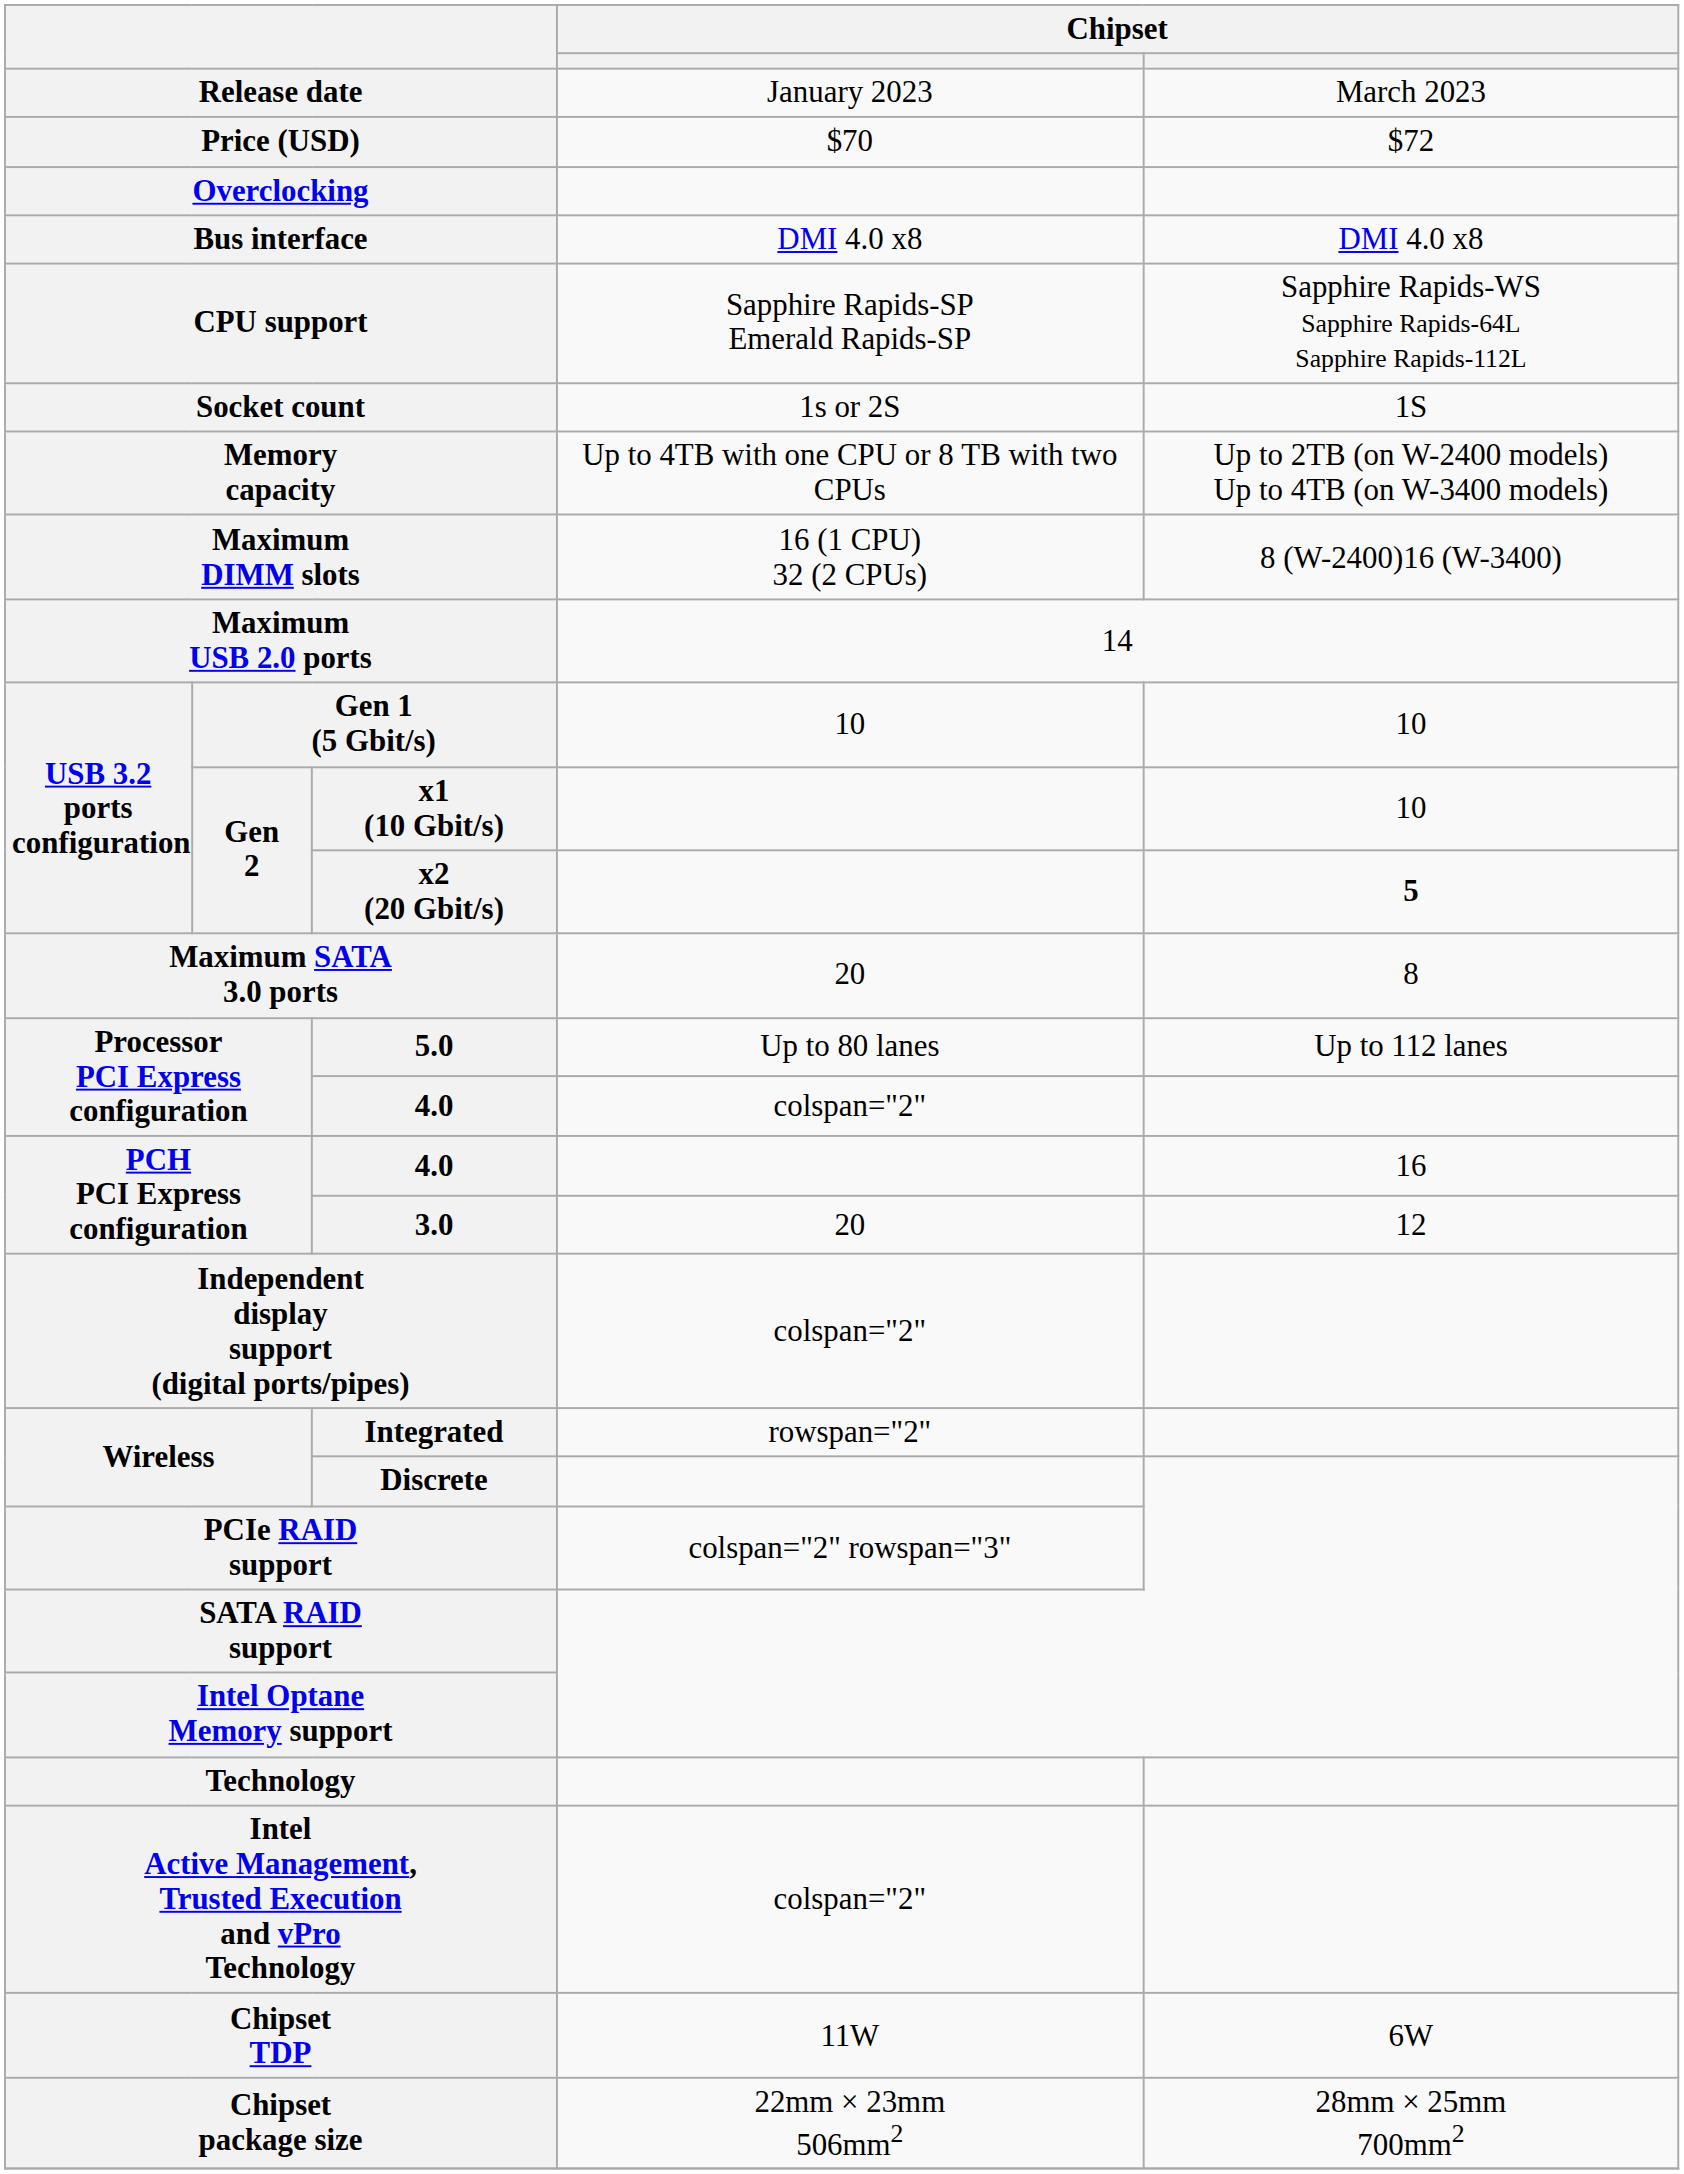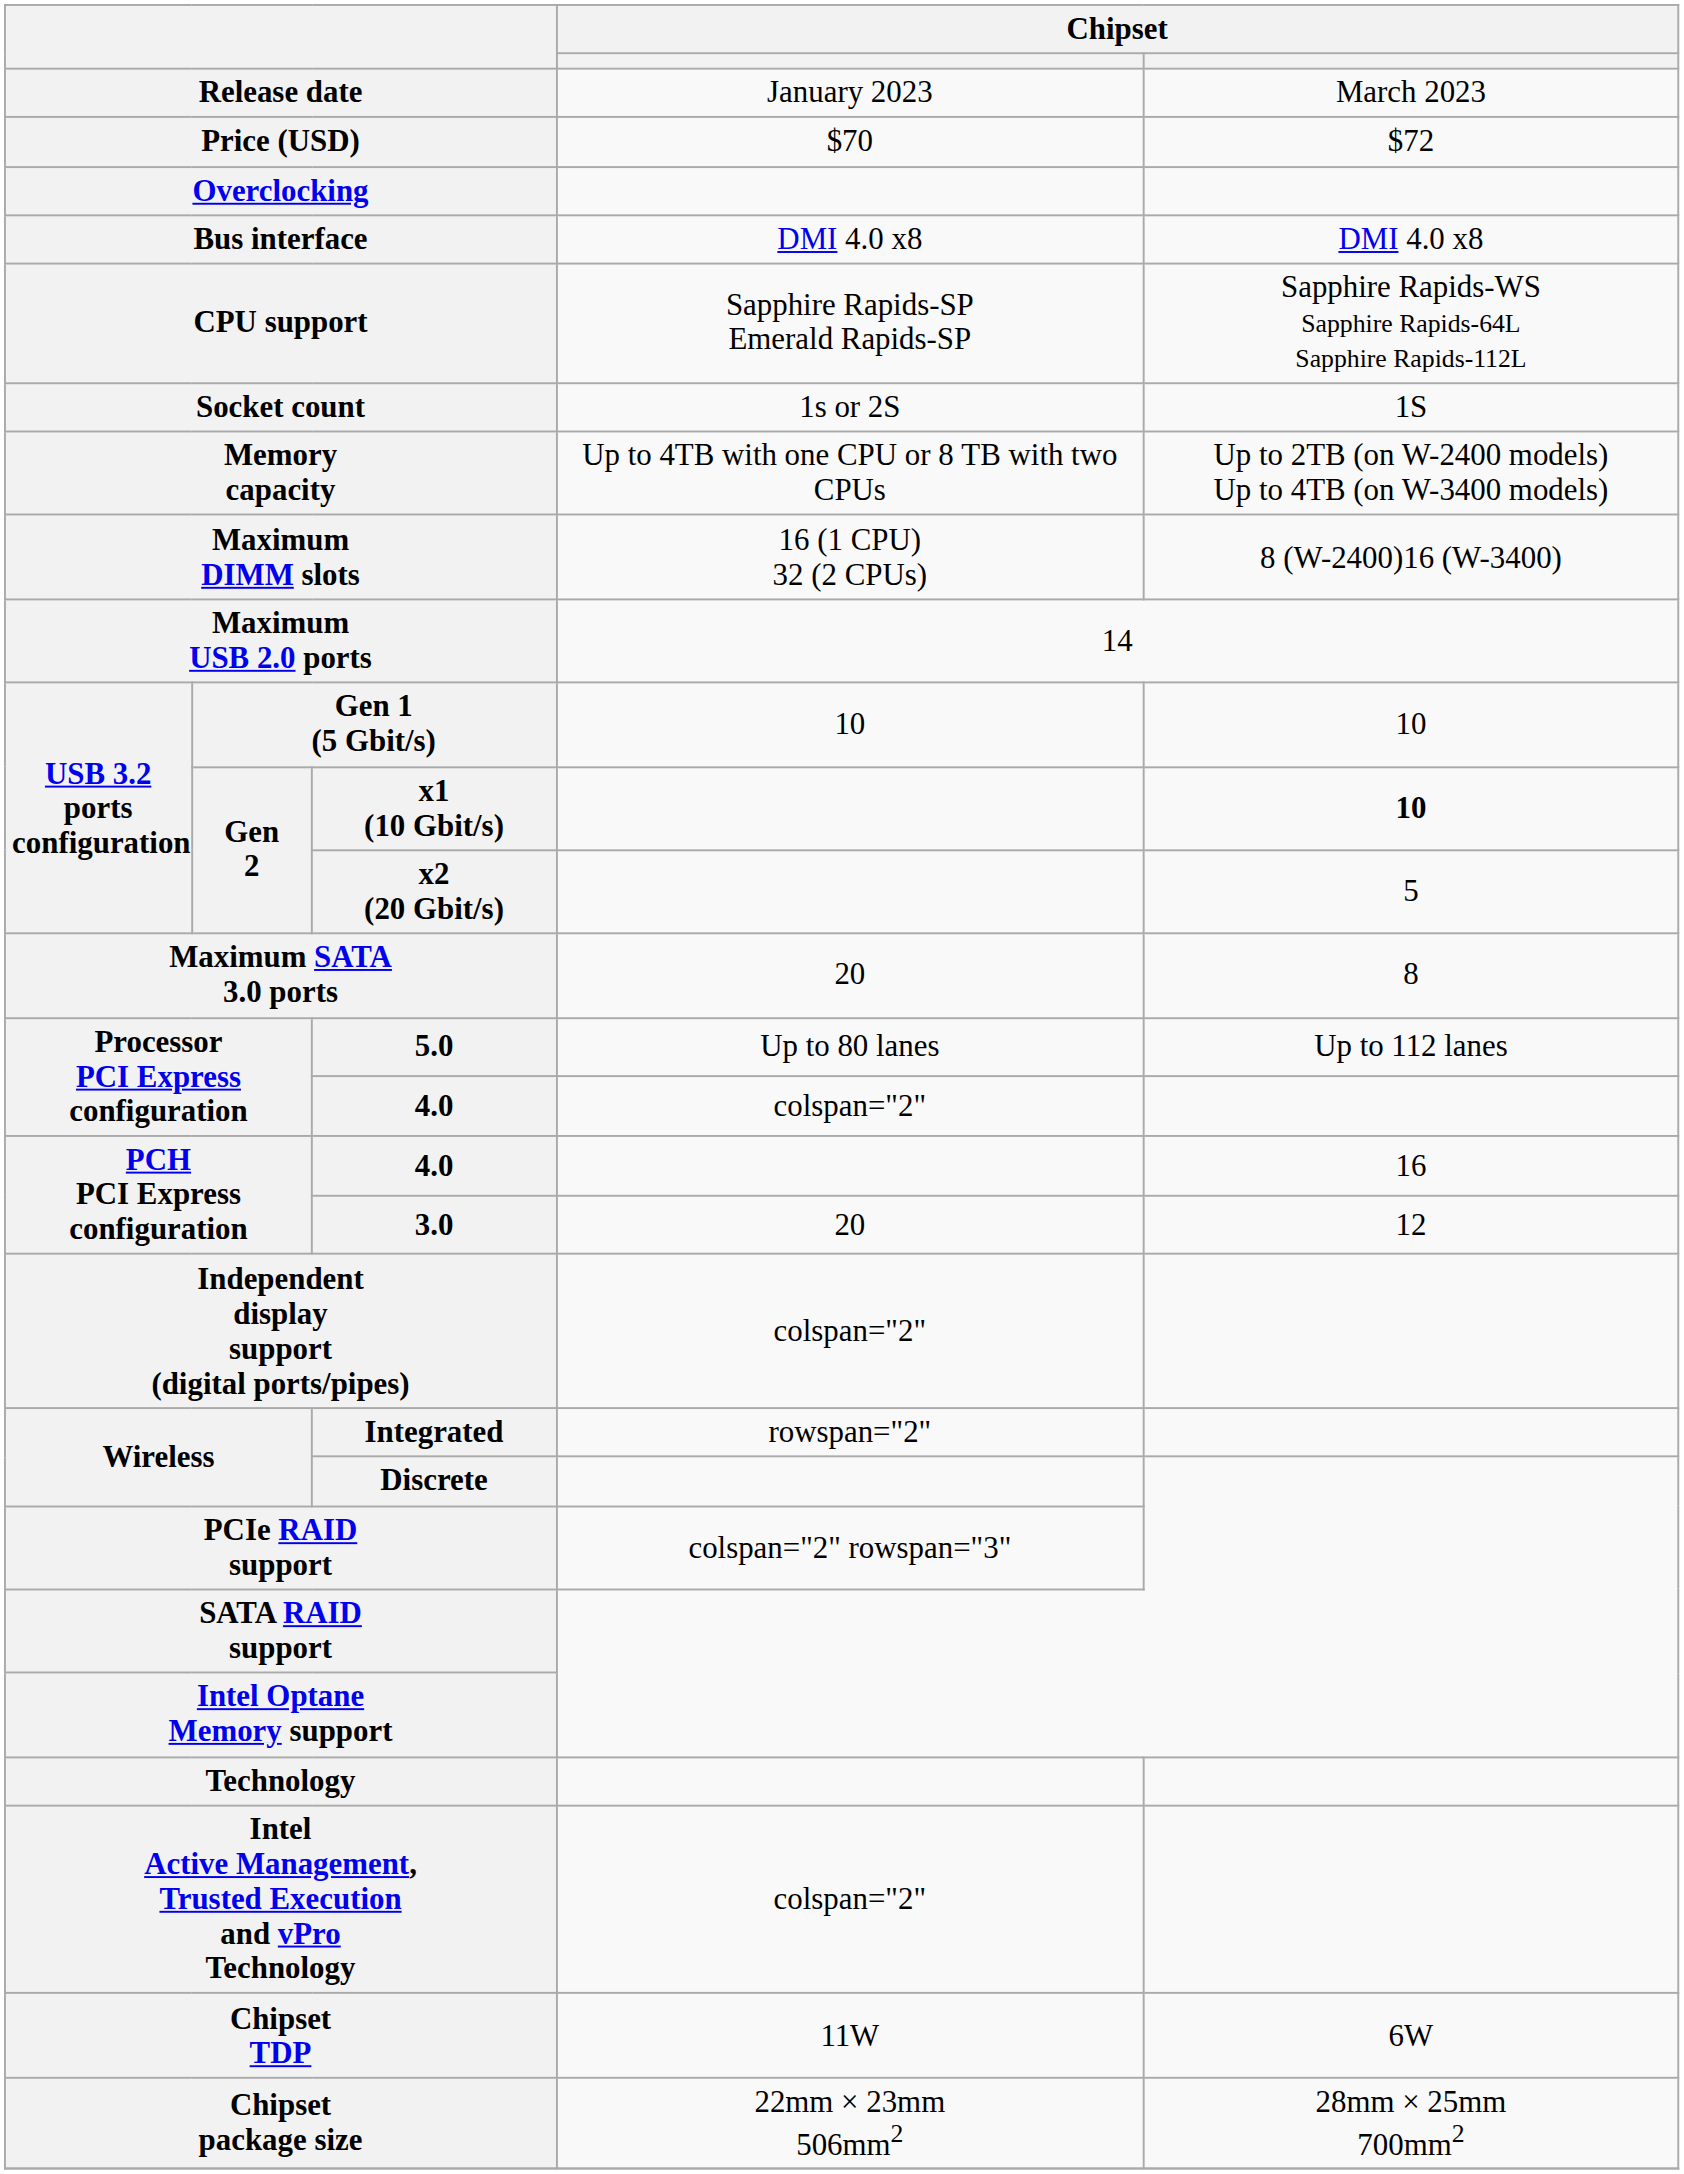(1411, 807) normal -> (1411, 807) bold
(1411, 891) bold -> (1411, 891) normal
